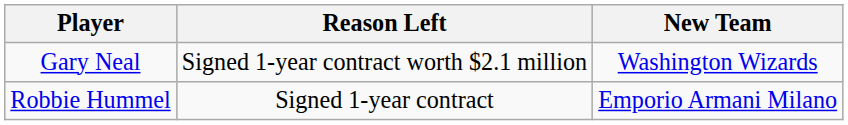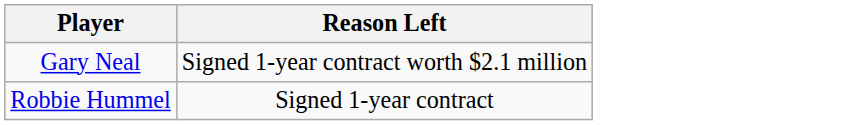- column: (718, 23)
